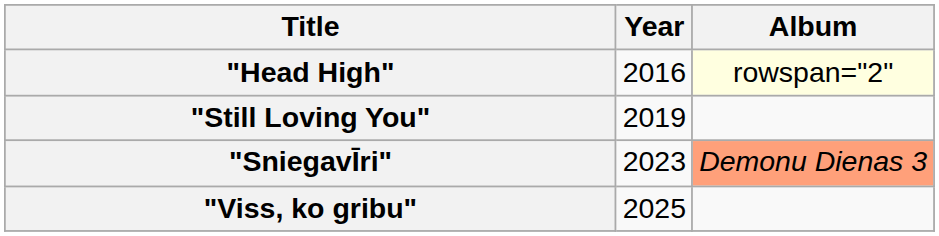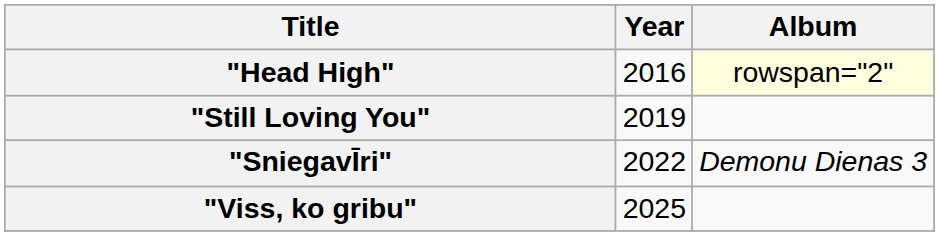(654, 162) 2023 -> (654, 162) 2022
(813, 162) lightsalmon background -> (813, 162) no background
